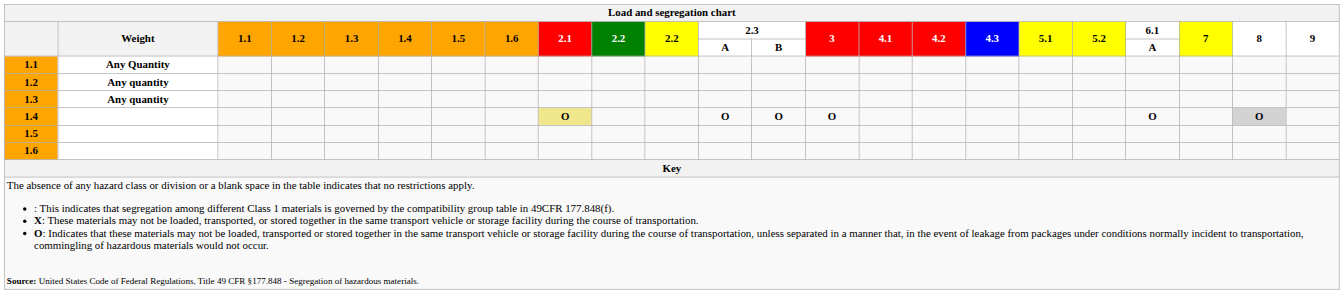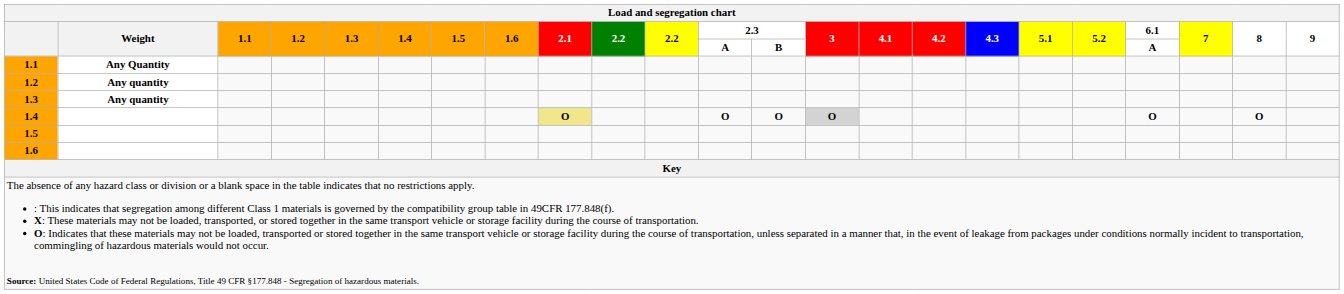(832, 116) no background -> (832, 116) lightgrey background
(1259, 116) lightgrey background -> (1259, 116) no background
